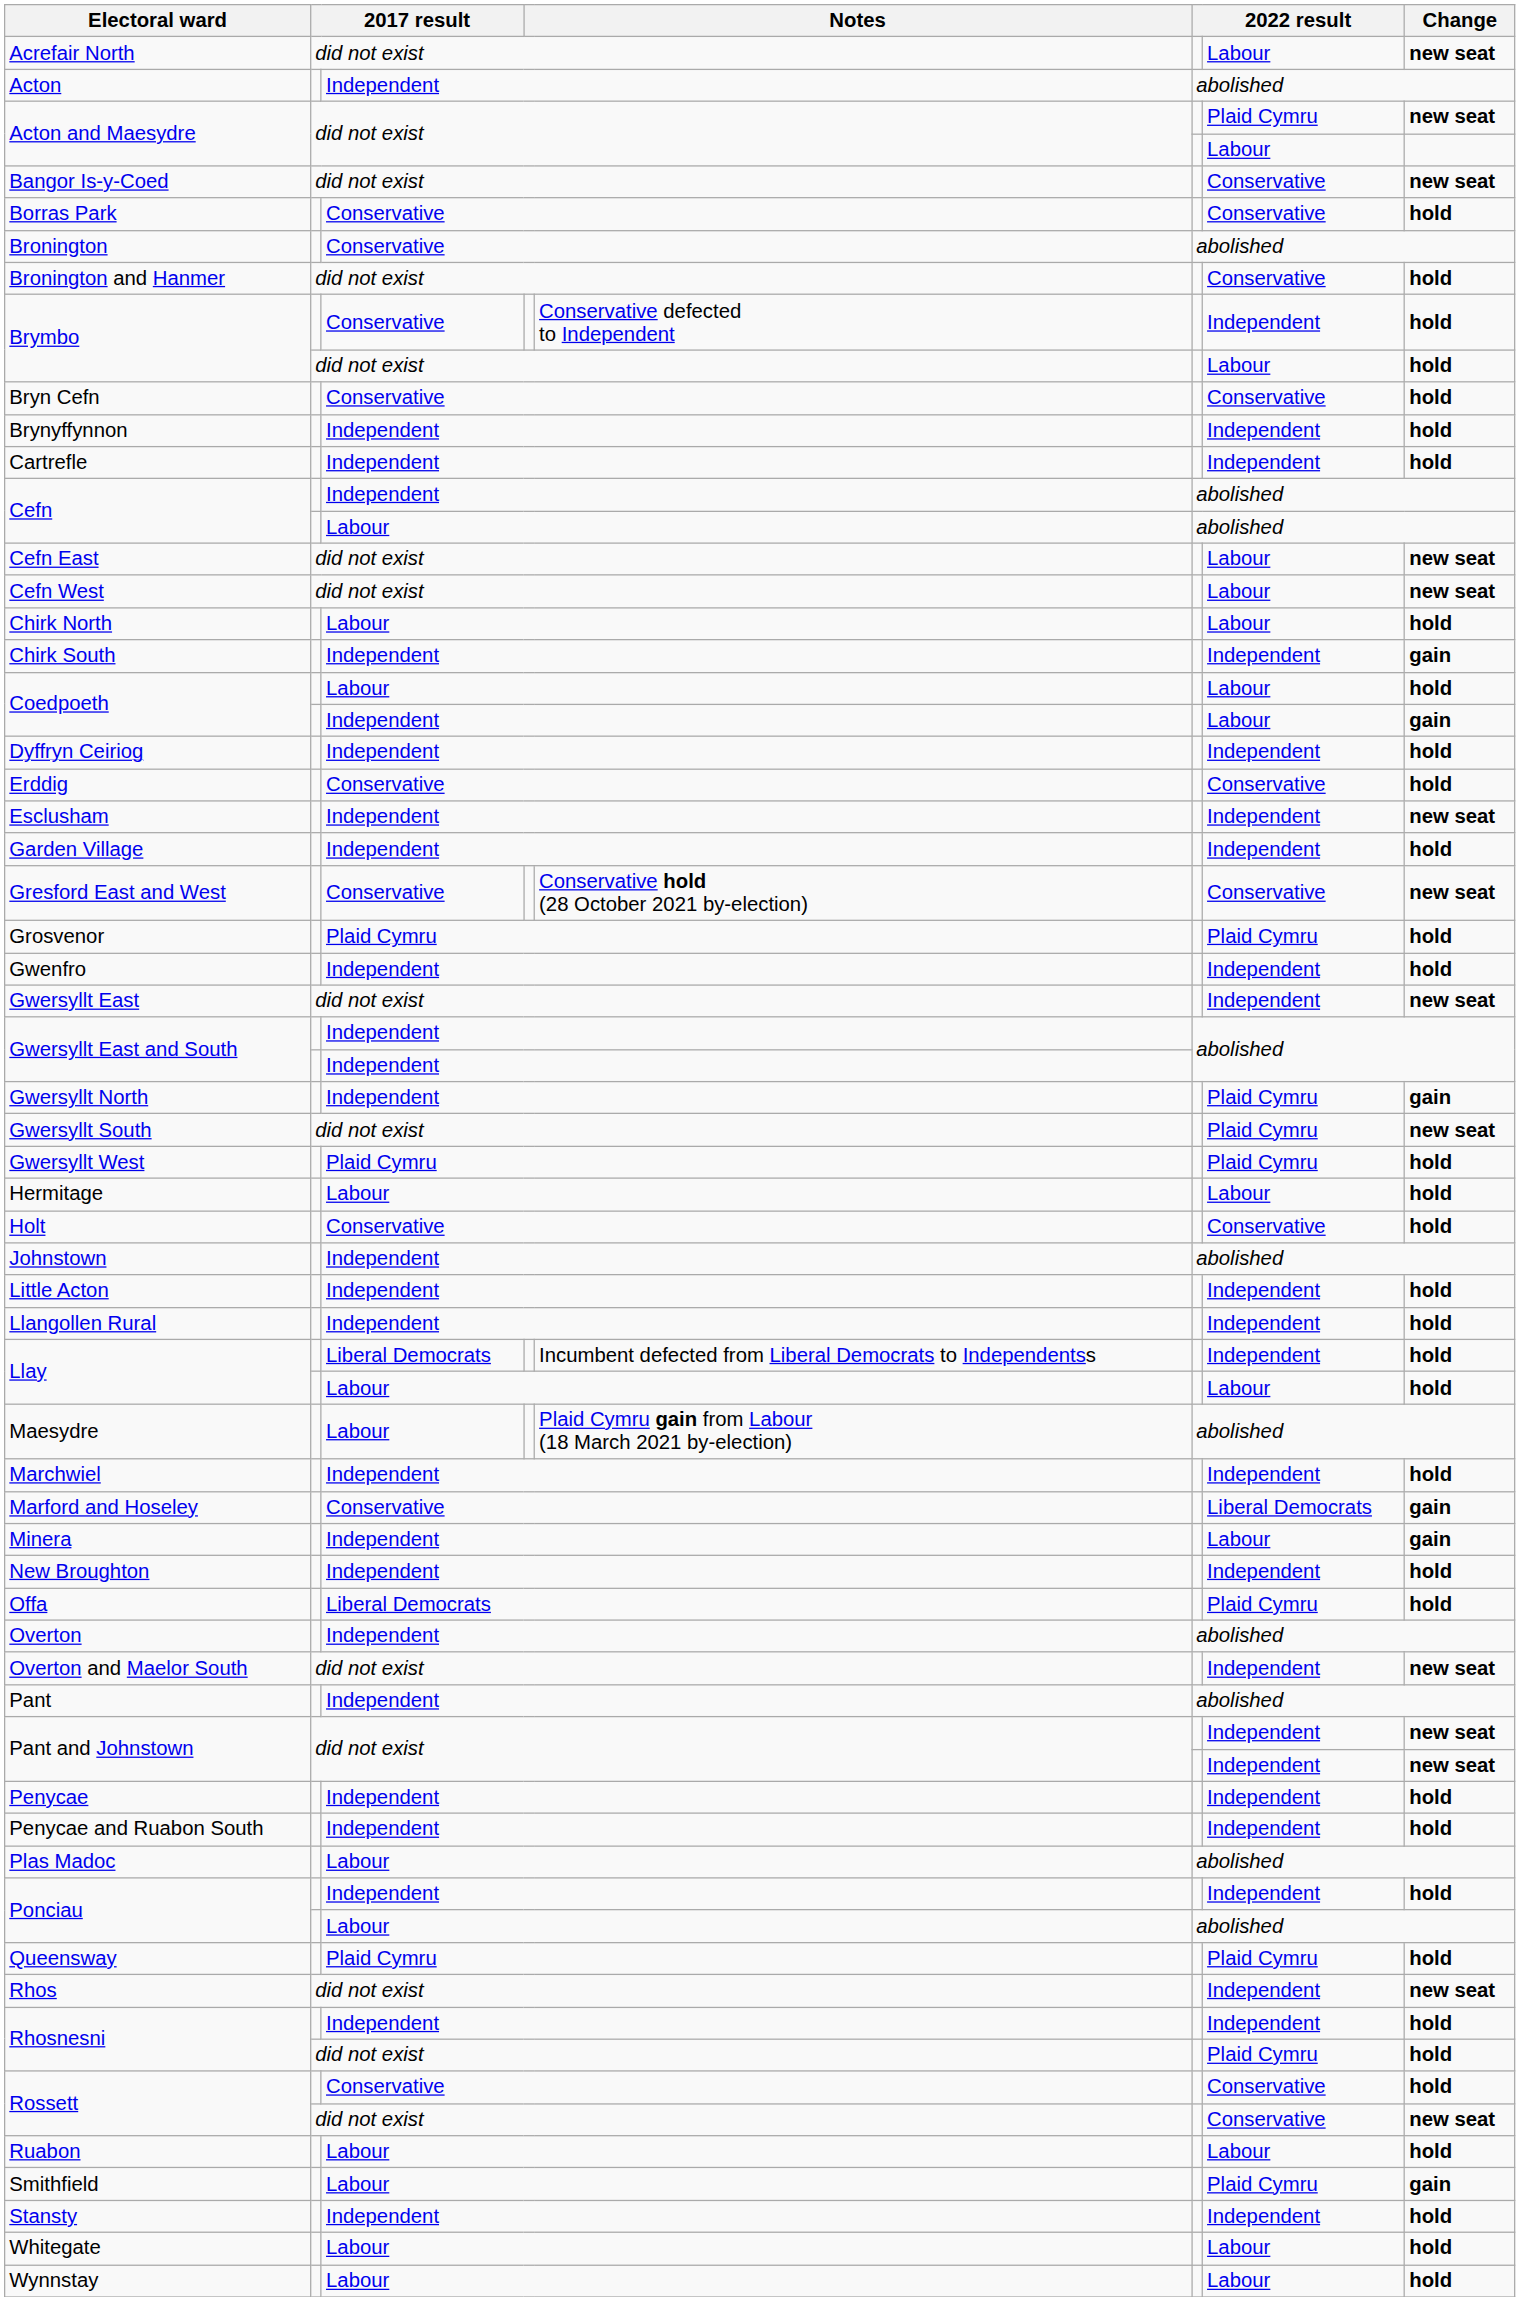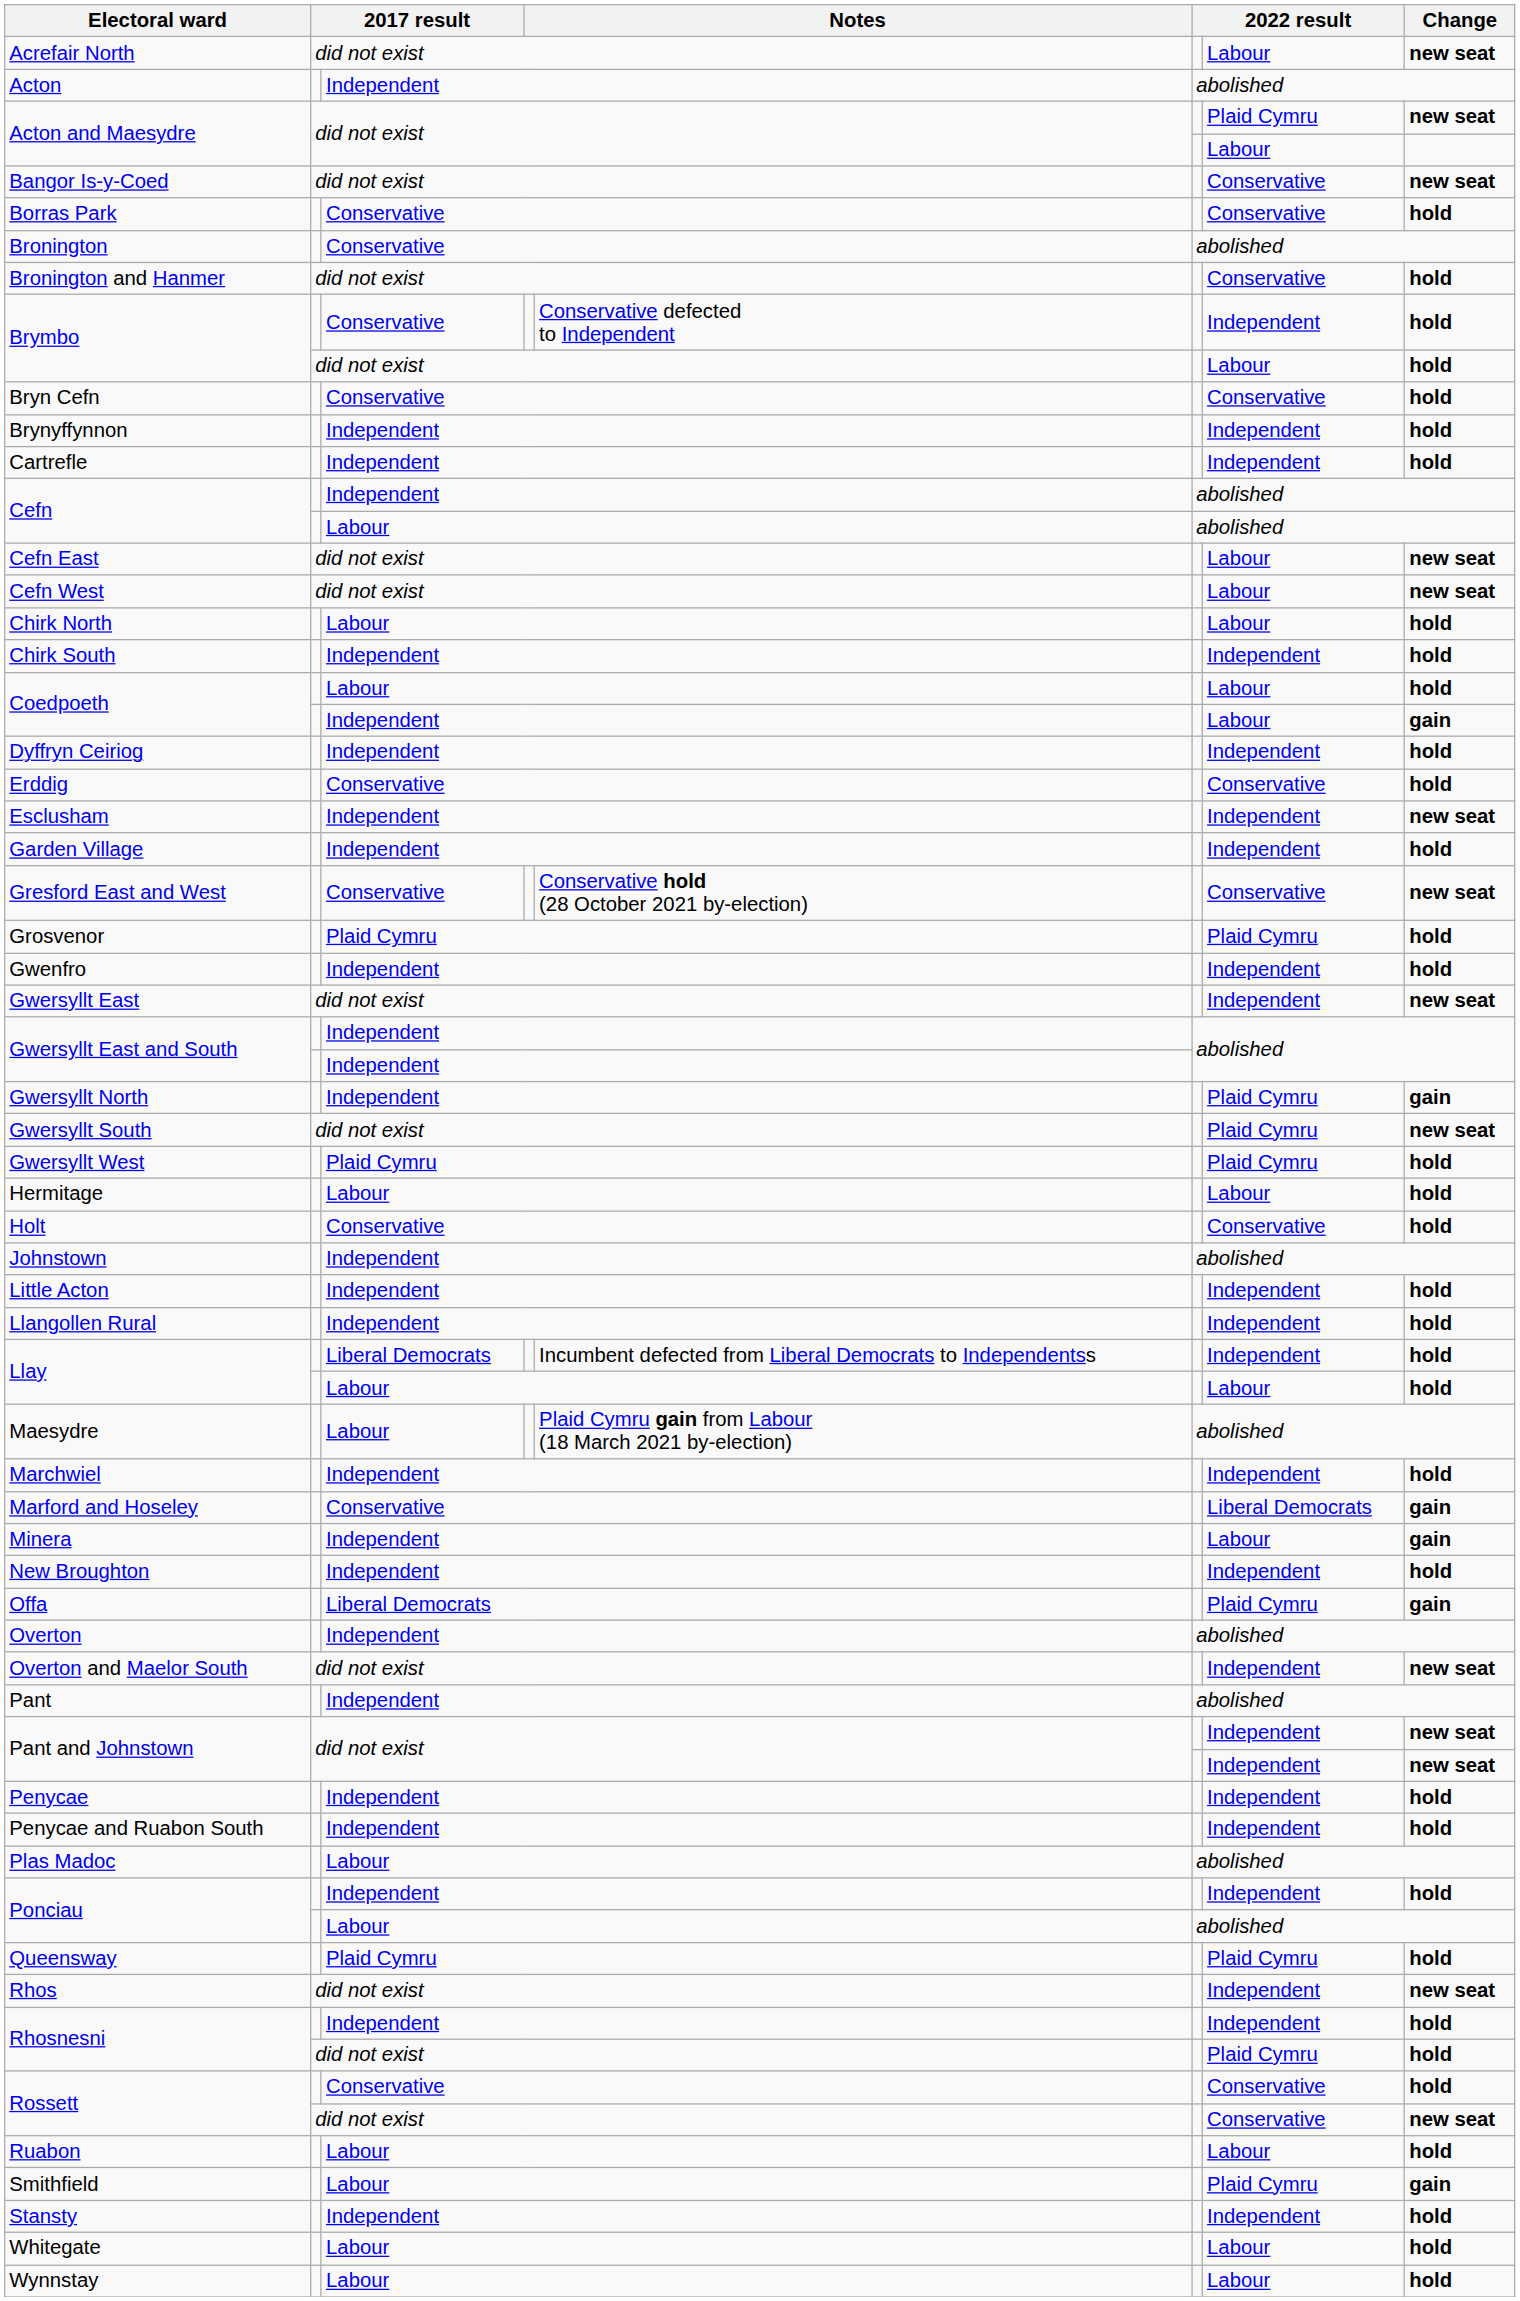(1430, 655) gain -> (1431, 655) hold
(1431, 1603) hold -> (1430, 1603) gain
